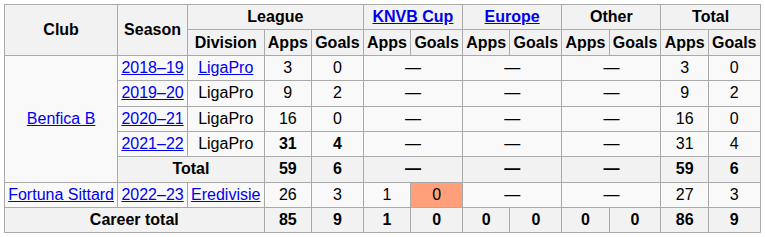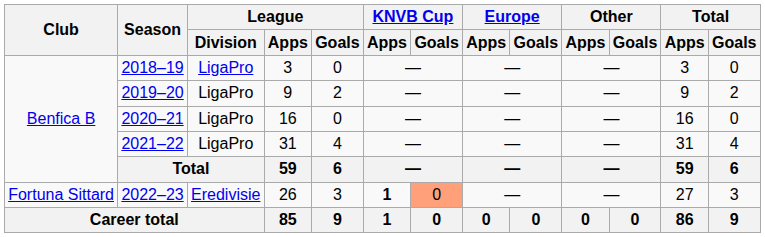(288, 144) bold -> (288, 144) normal
(337, 144) bold -> (337, 144) normal
(387, 194) normal -> (387, 194) bold
